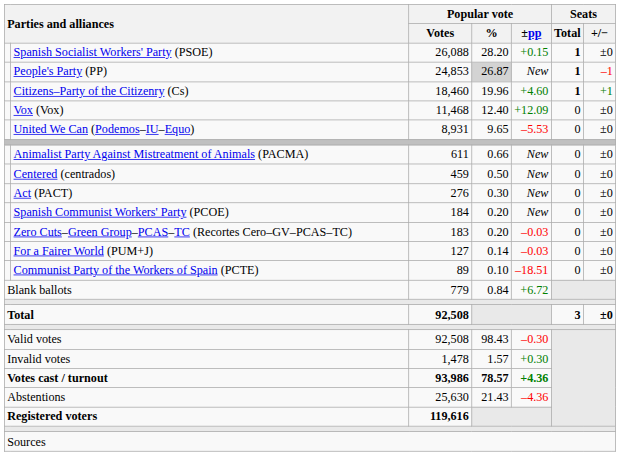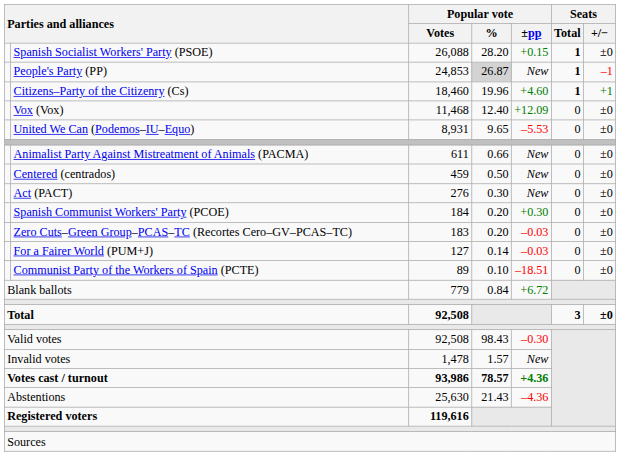(538, 212) New -> (534, 212) +0.30
(534, 358) +0.30 -> (538, 358) New
